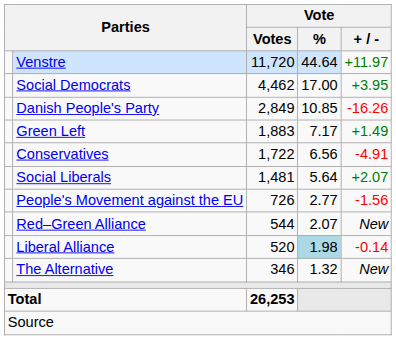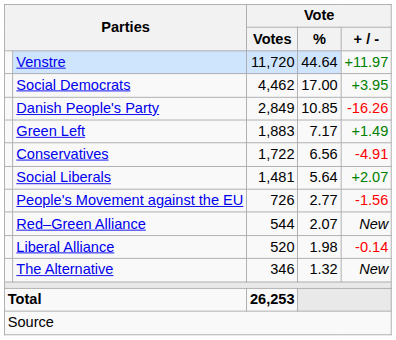(324, 246) lightblue background -> (324, 246) no background
